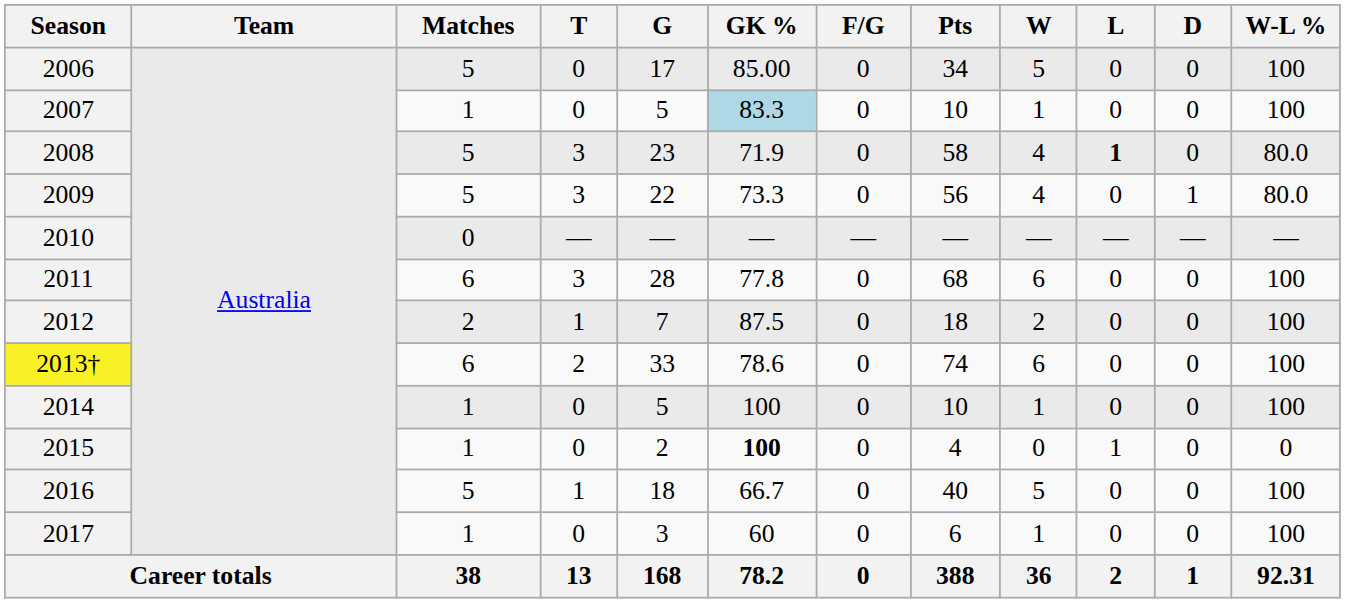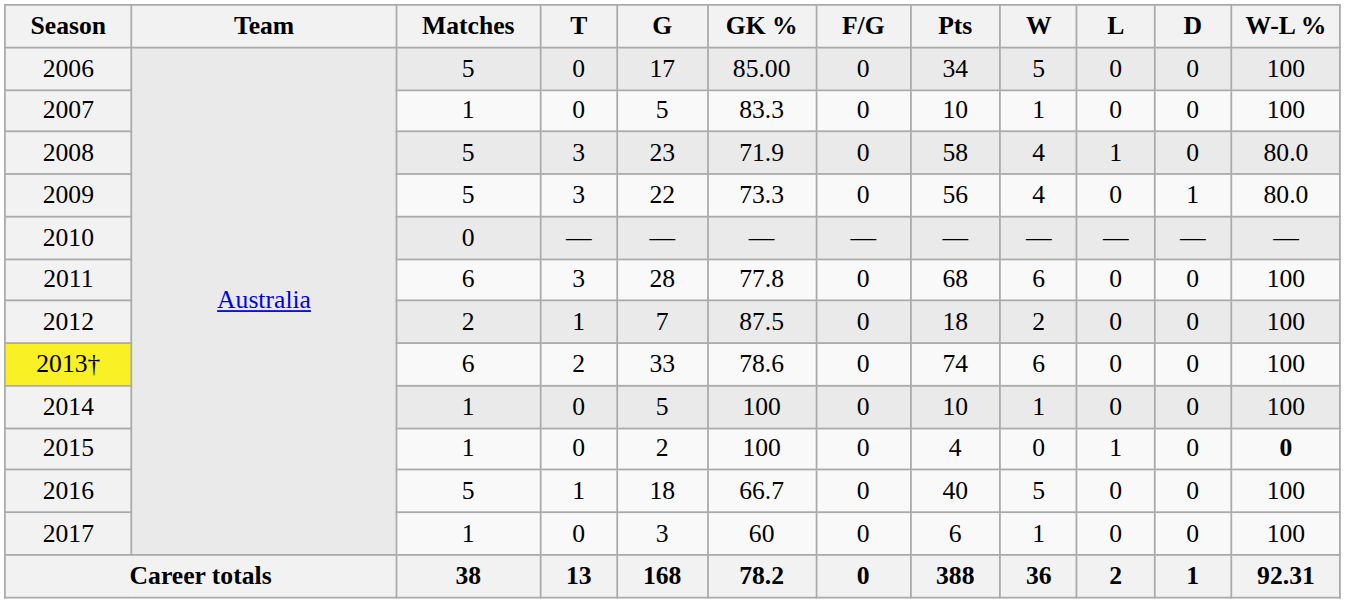(762, 110) lightblue background -> (762, 110) no background
(1116, 152) bold -> (1116, 152) normal
(762, 448) bold -> (762, 448) normal
(1286, 448) normal -> (1286, 448) bold
